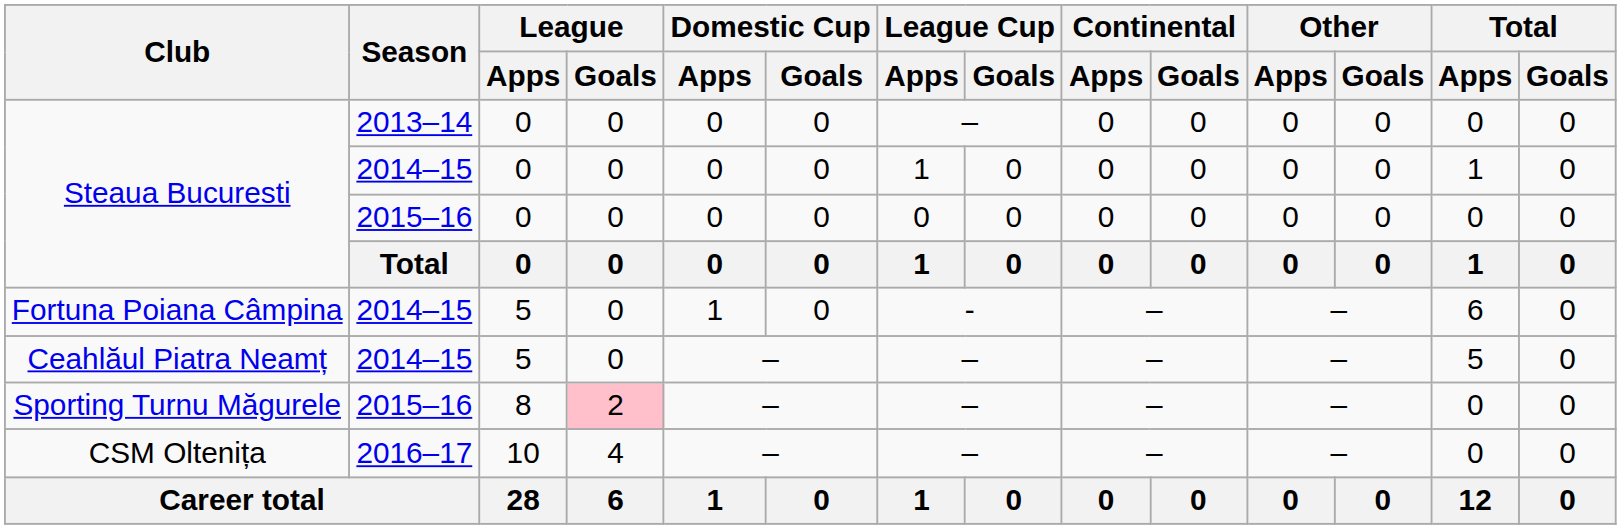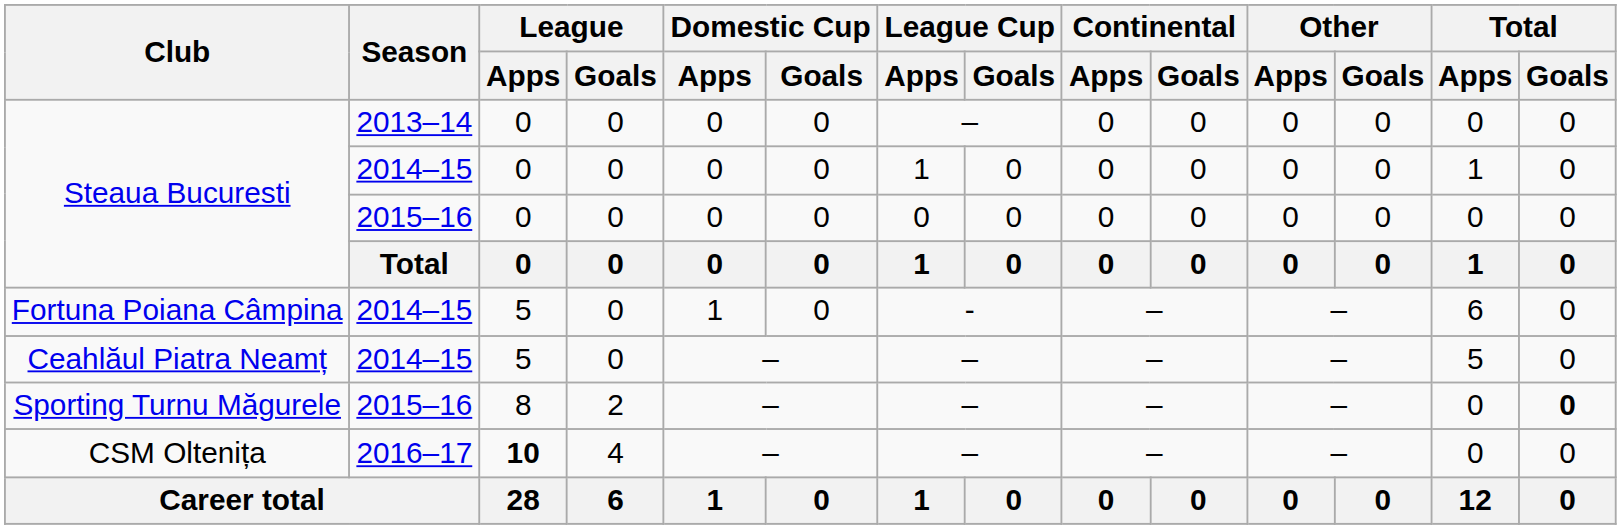(615, 405) pink background -> (615, 405) no background
(1567, 405) normal -> (1567, 405) bold
(523, 452) normal -> (523, 452) bold
